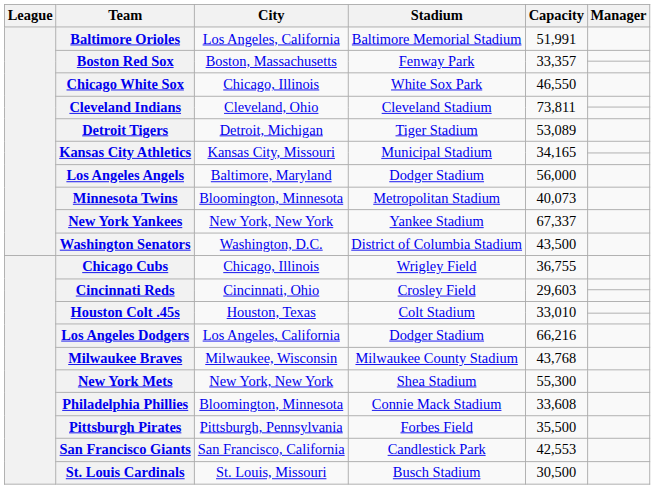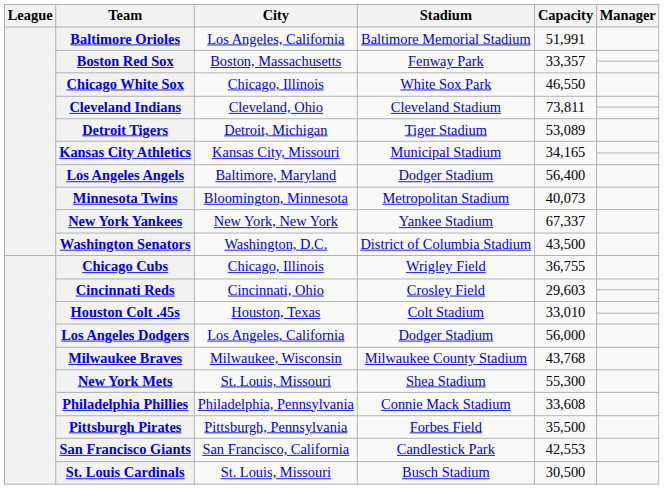(556, 175) 56,000 -> (565, 175) 56,400
(556, 335) 66,216 -> (565, 335) 56,000
(271, 381) New York, New York -> (276, 381) St. Louis, Missouri
(271, 404) Bloomington, Minnesota -> (276, 404) Philadelphia, Pennsylvania
